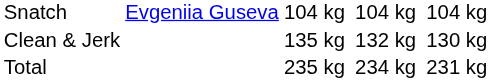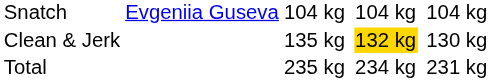(386, 40) no background -> (386, 40) gold background
